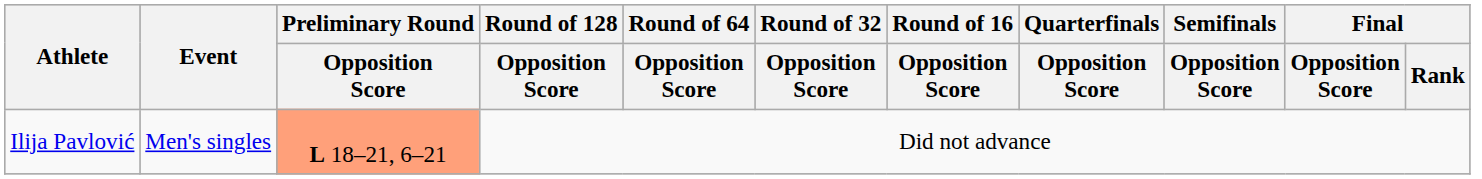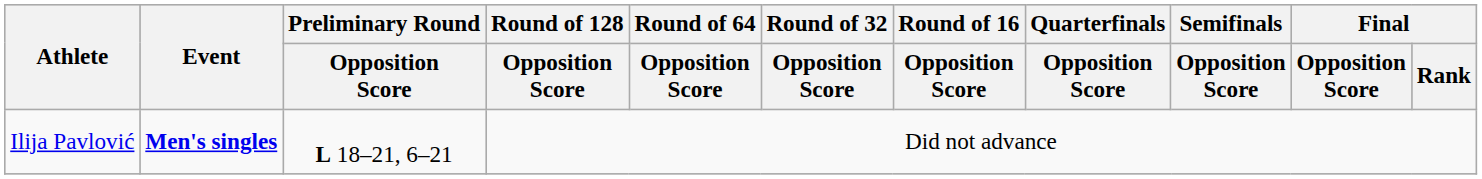(208, 141) normal -> (211, 141) bold
(378, 155) lightsalmon background -> (384, 155) no background
